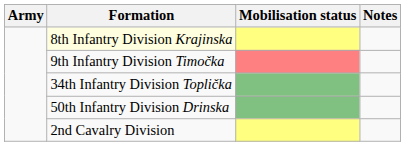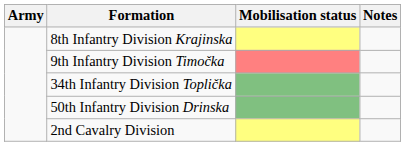(141, 38) lightyellow background -> (141, 38) no background
